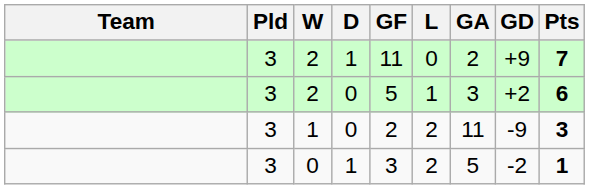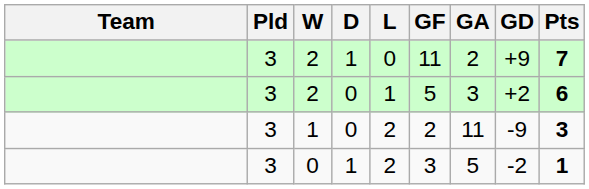columns swapped: (431, 22) <-> (391, 22)
